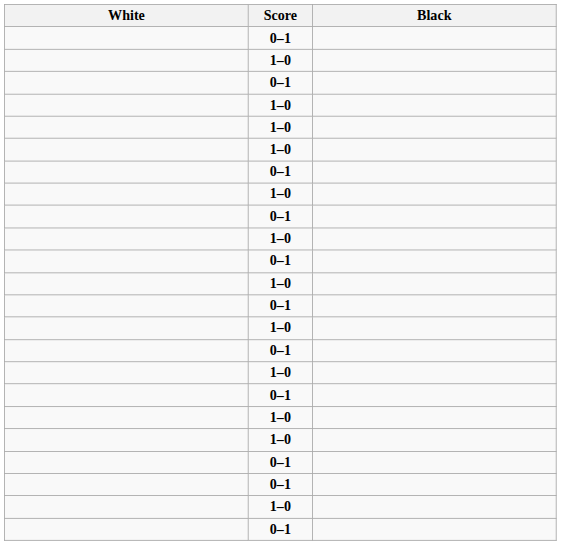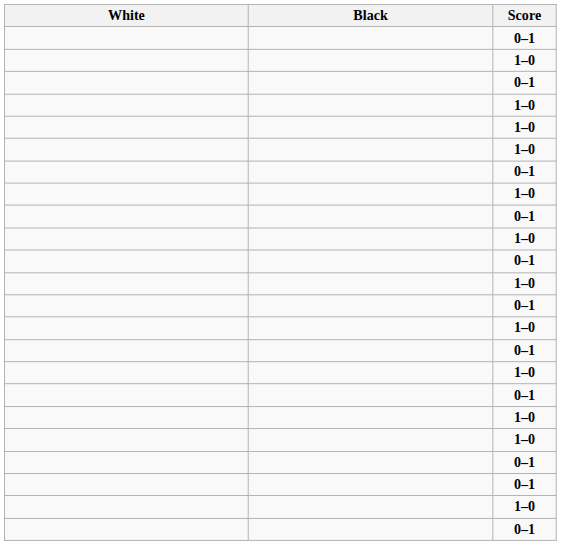columns swapped: (280, 15) <-> (434, 15)
